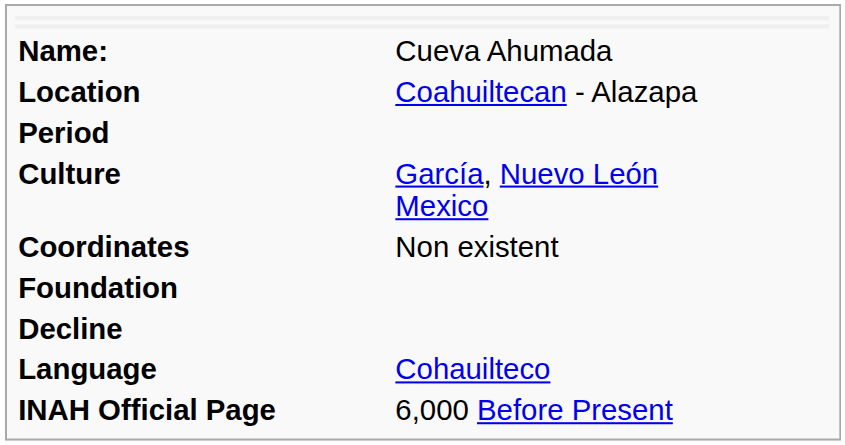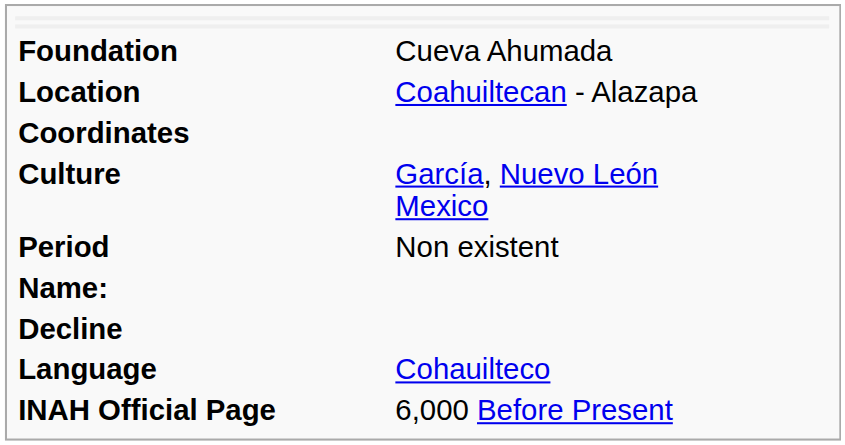(63, 51) Name: -> (98, 51) Foundation
(64, 132) Period -> (104, 132) Coordinates
(104, 247) Coordinates -> (64, 247) Period
(98, 287) Foundation -> (63, 287) Name:
